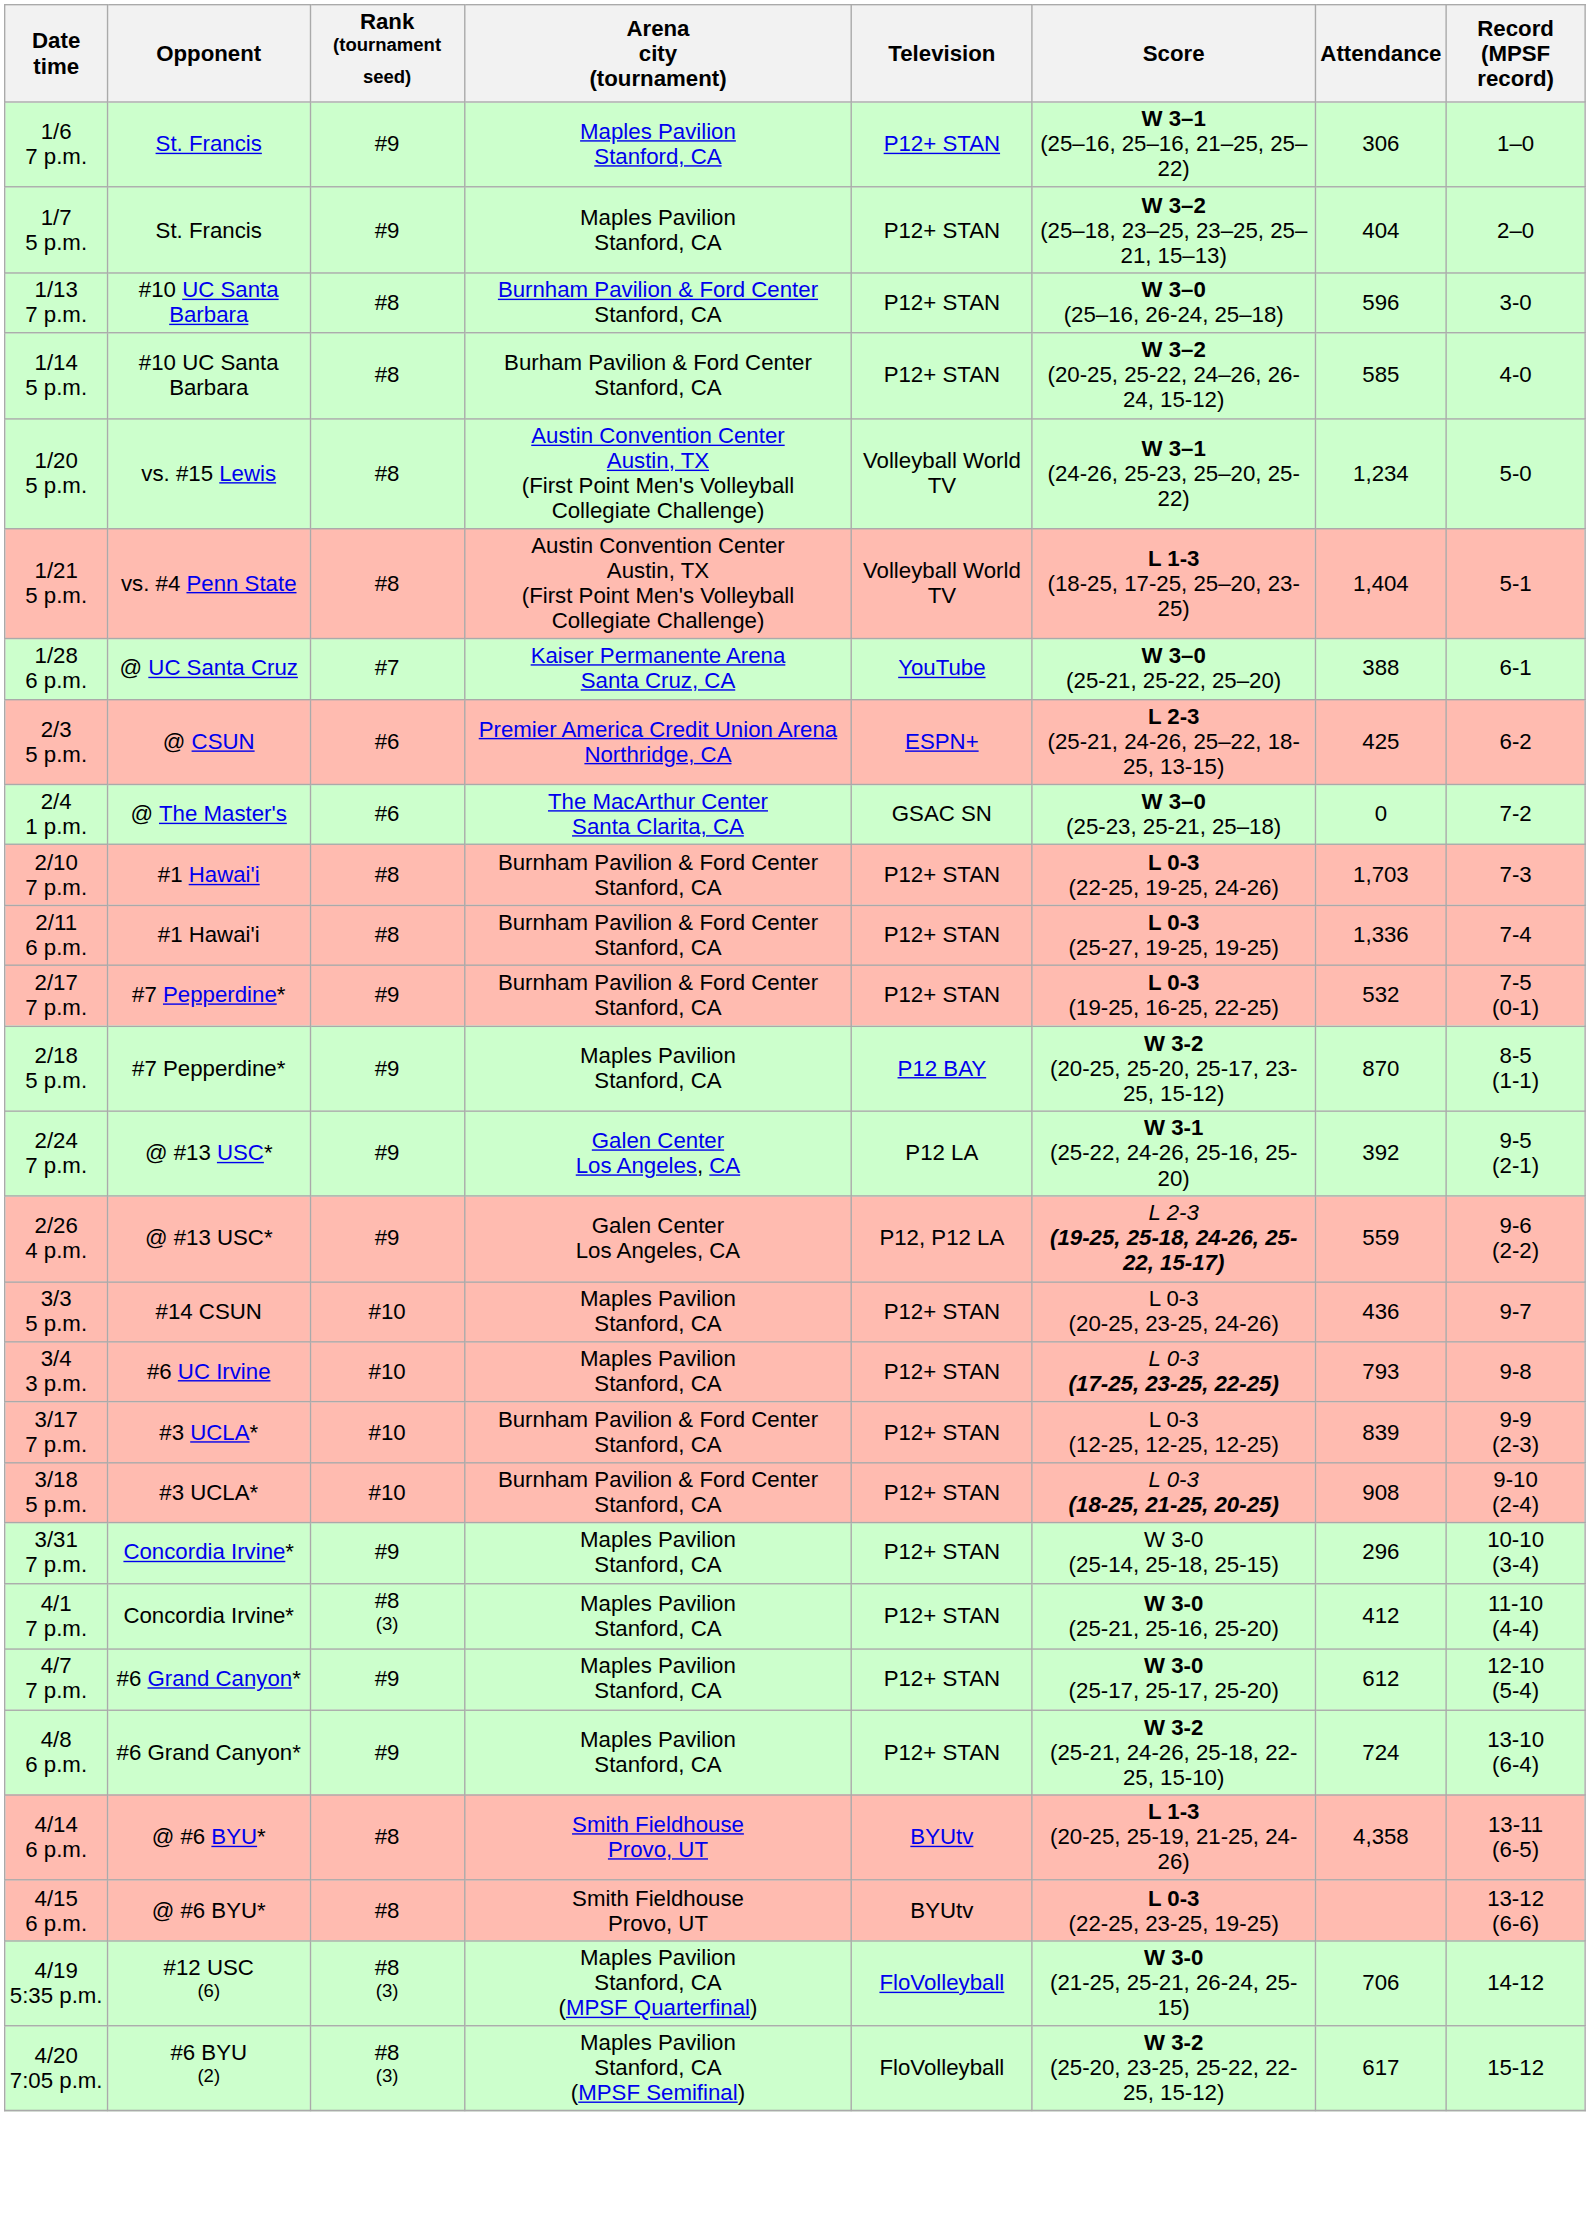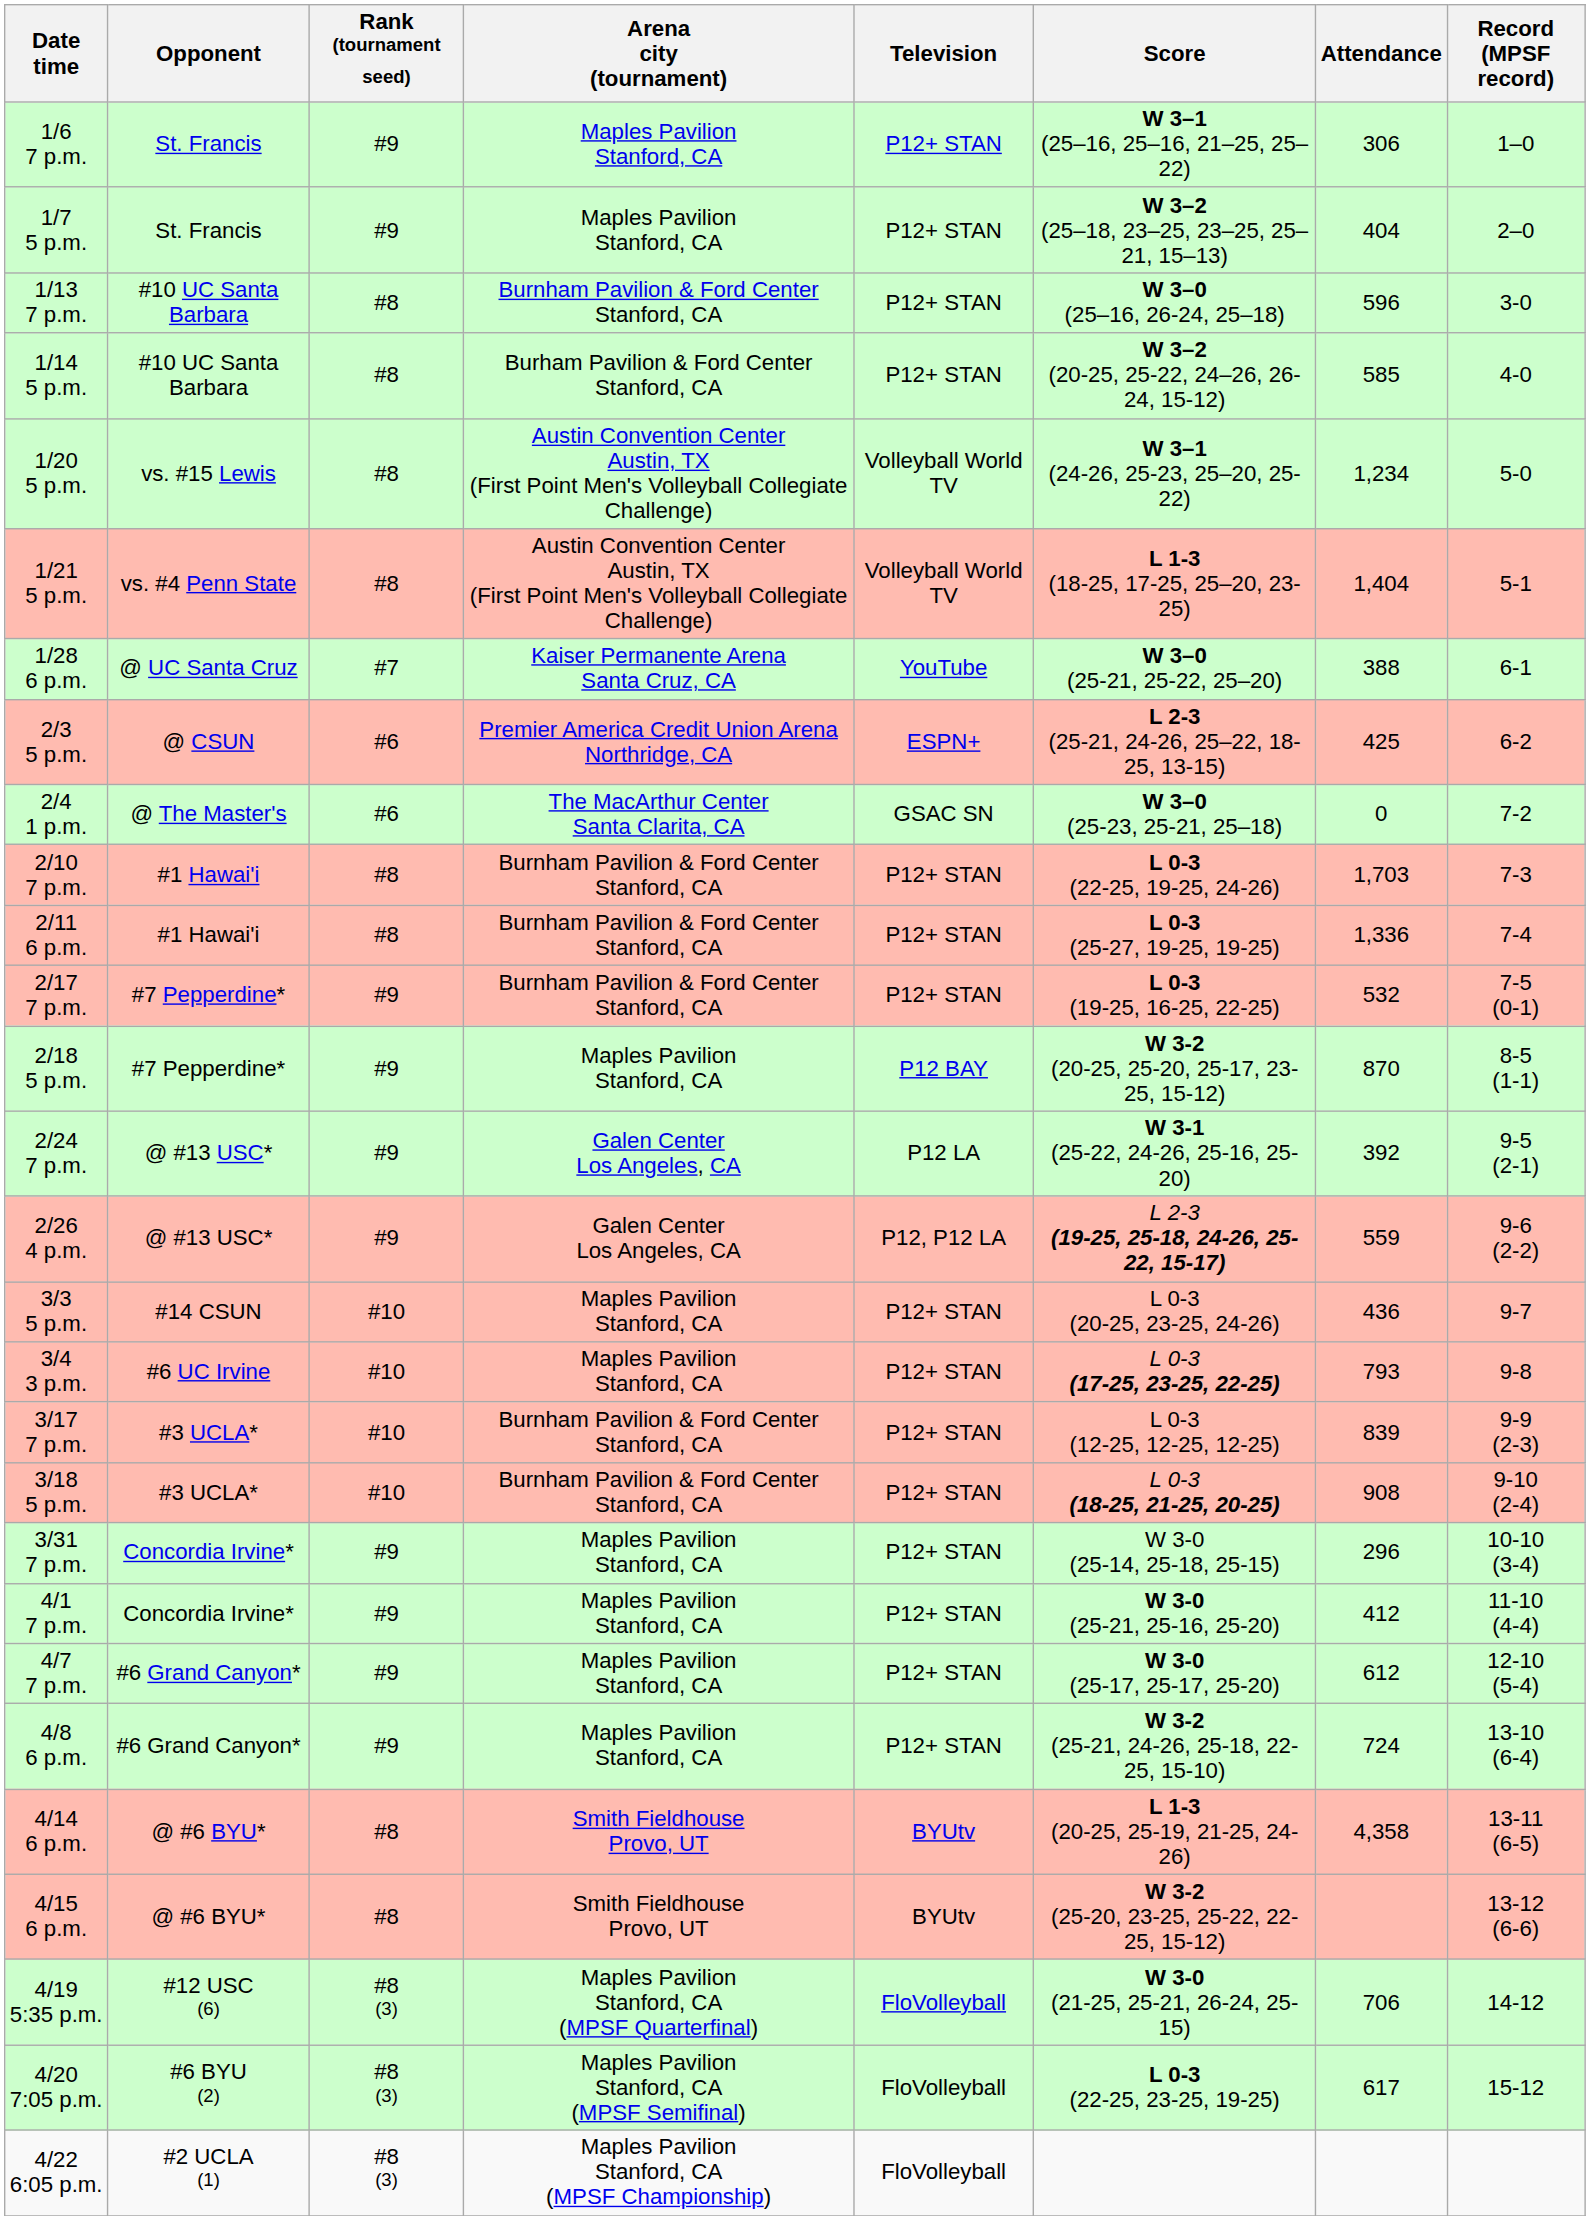(387, 1611) #8 (3) -> (387, 1613) #9
(1174, 1910) L 0-3 (22-25, 23-25, 19-25) -> (1175, 1916) W 3-2 (25-20, 23-25, 25-22, 22-25, 15-12)
(1174, 2068) W 3-2 (25-20, 23-25, 25-22, 22-25, 15-12) -> (1175, 2087) L 0-3 (22-25, 23-25, 19-25)
+ row: (56, 2172)
